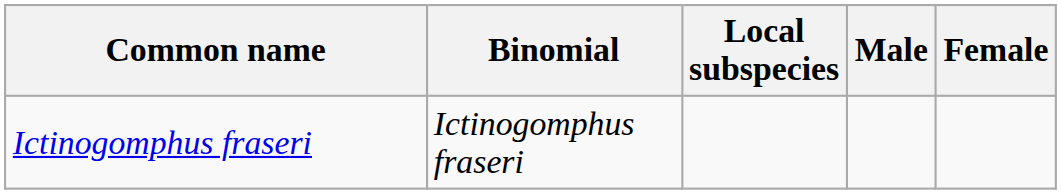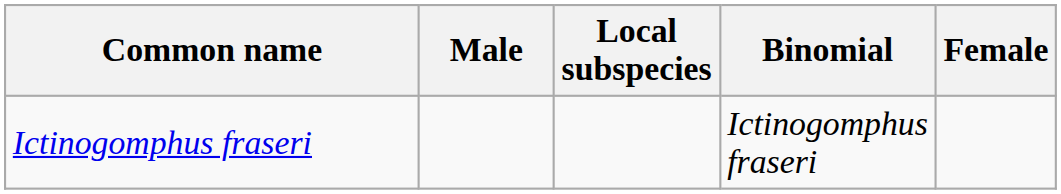columns swapped: (554, 50) <-> (891, 50)
